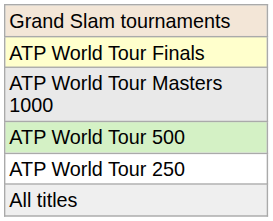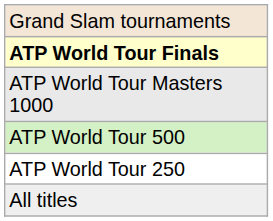(107, 52) normal -> (114, 52) bold
